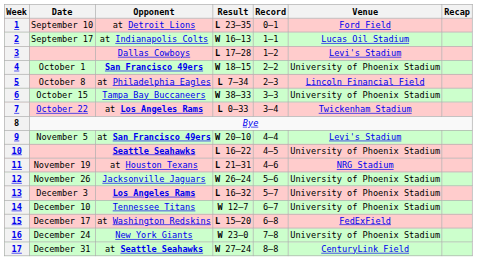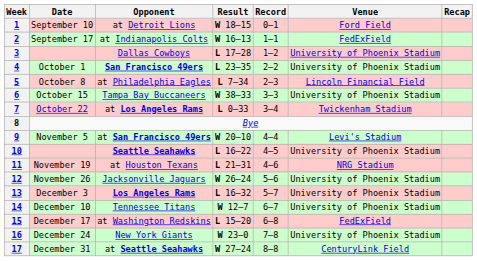(233, 25) L 23–35 -> (233, 25) W 18–15
(365, 39) Lucas Oil Stadium -> (365, 39) FedExField
(365, 53) Levi's Stadium -> (365, 53) University of Phoenix Stadium
(233, 67) W 18–15 -> (233, 67) L 23–35
